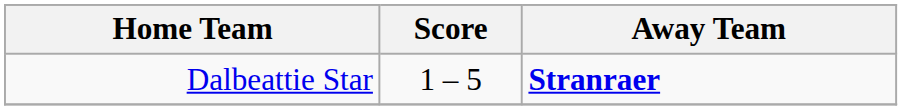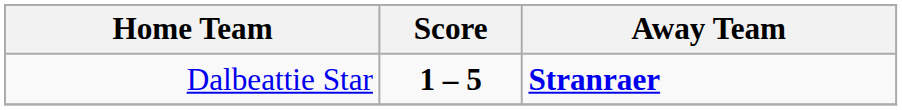(451, 78) normal -> (451, 78) bold
